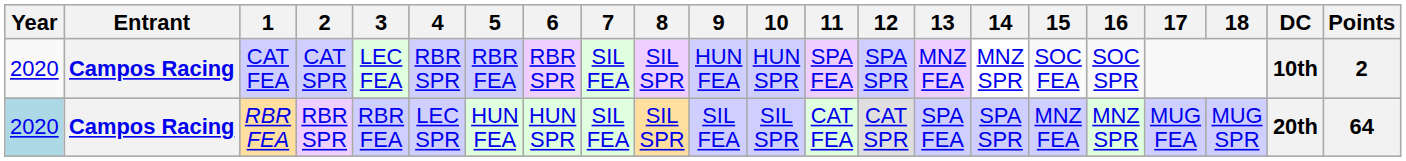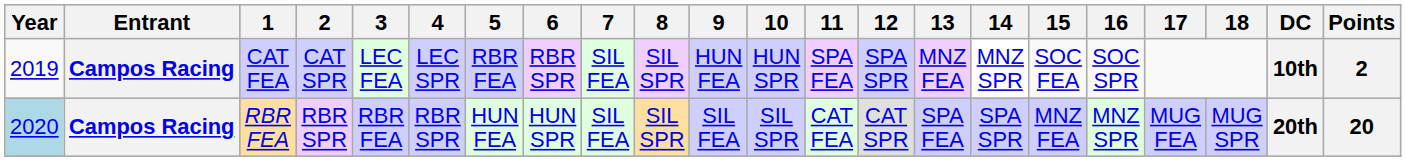(34, 68) 2020 -> (34, 68) 2019
(438, 68) RBR SPR -> (438, 68) LEC SPR
(438, 127) LEC SPR -> (438, 127) RBR SPR
(1362, 127) 64 -> (1362, 127) 20
